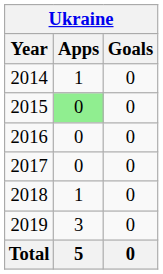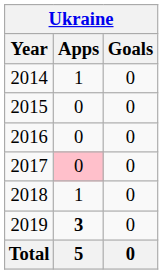(79, 107) lightgreen background -> (79, 107) no background
(79, 166) no background -> (79, 166) pink background
(79, 225) normal -> (79, 225) bold
